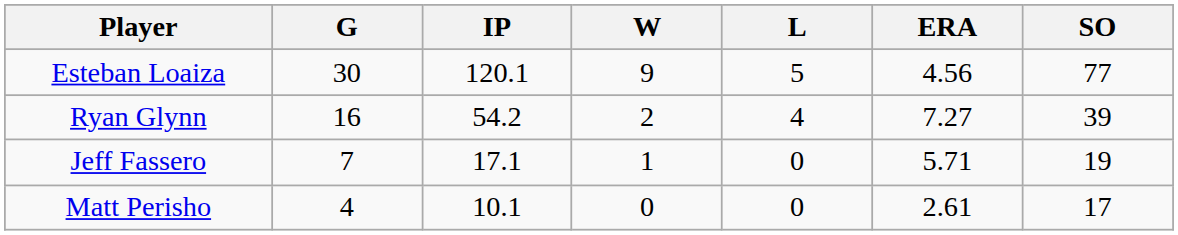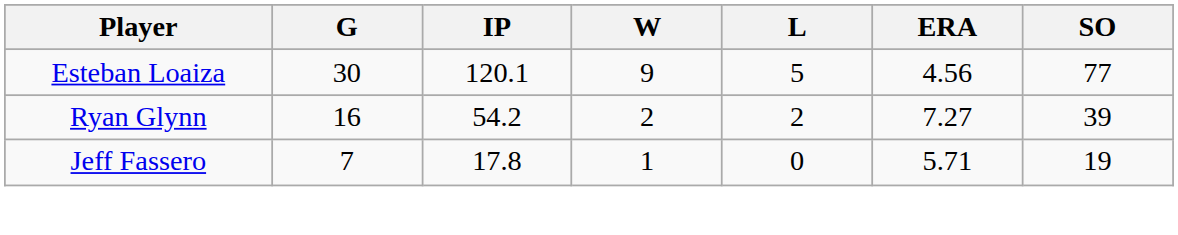(797, 116) 4 -> (797, 116) 2
(497, 161) 17.1 -> (497, 161) 17.8
- row: (138, 206)
